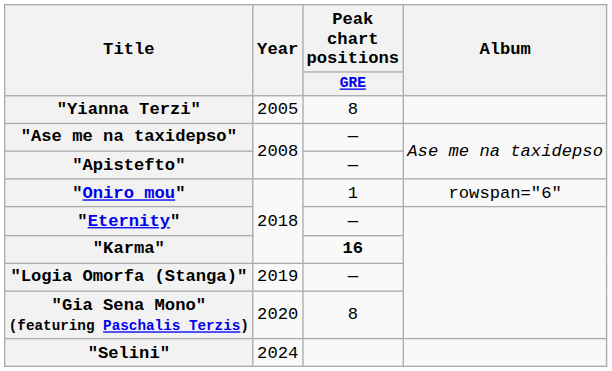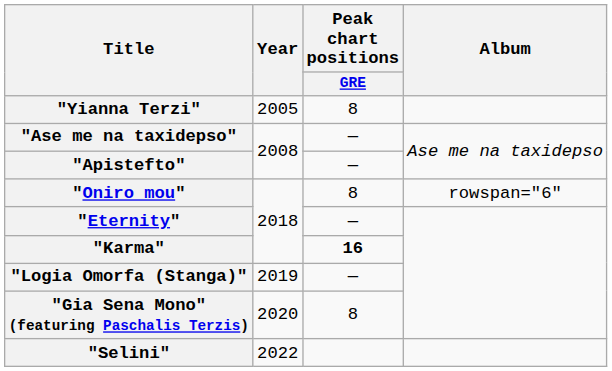(353, 193) 1 -> (353, 193) 8
(278, 353) 2024 -> (278, 353) 2022
